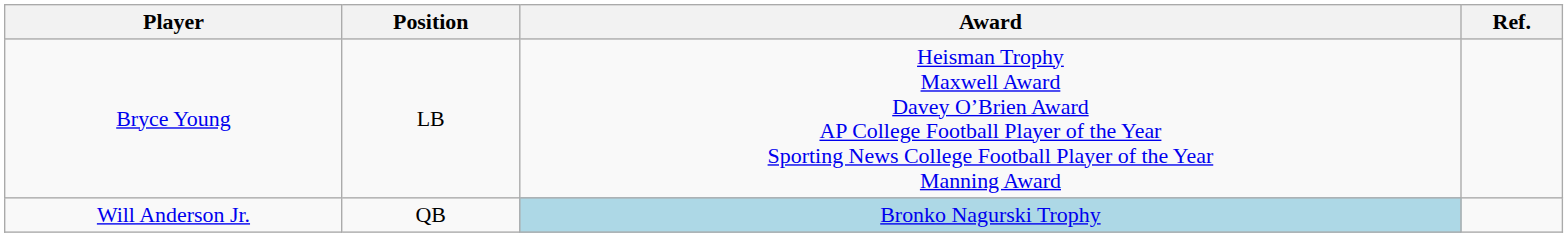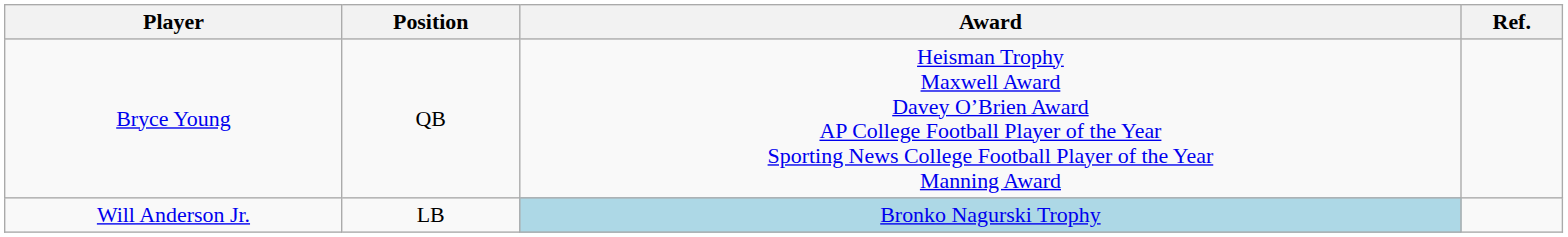(431, 118) LB -> (431, 118) QB
(431, 214) QB -> (431, 214) LB
